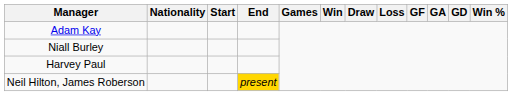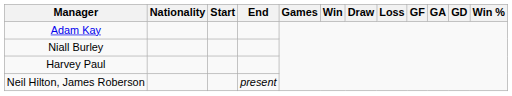(258, 82) gold background -> (258, 82) no background
